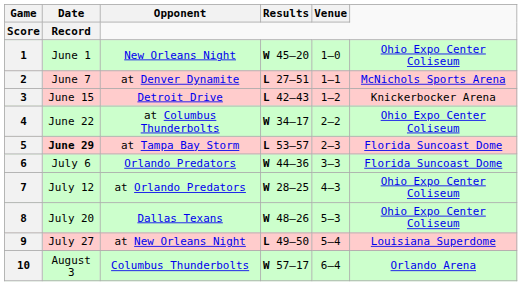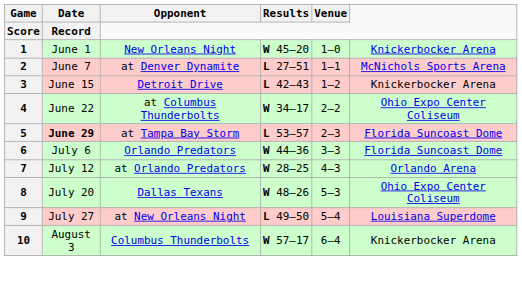(433, 55) Ohio Expo Center Coliseum -> (433, 49) Knickerbocker Arena
(433, 187) Ohio Expo Center Coliseum -> (433, 168) Orlando Arena
(433, 266) Orlando Arena -> (433, 241) Knickerbocker Arena
